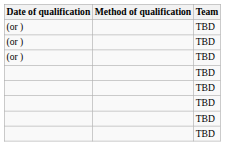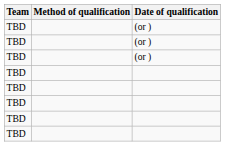columns swapped: (207, 12) <-> (48, 12)
